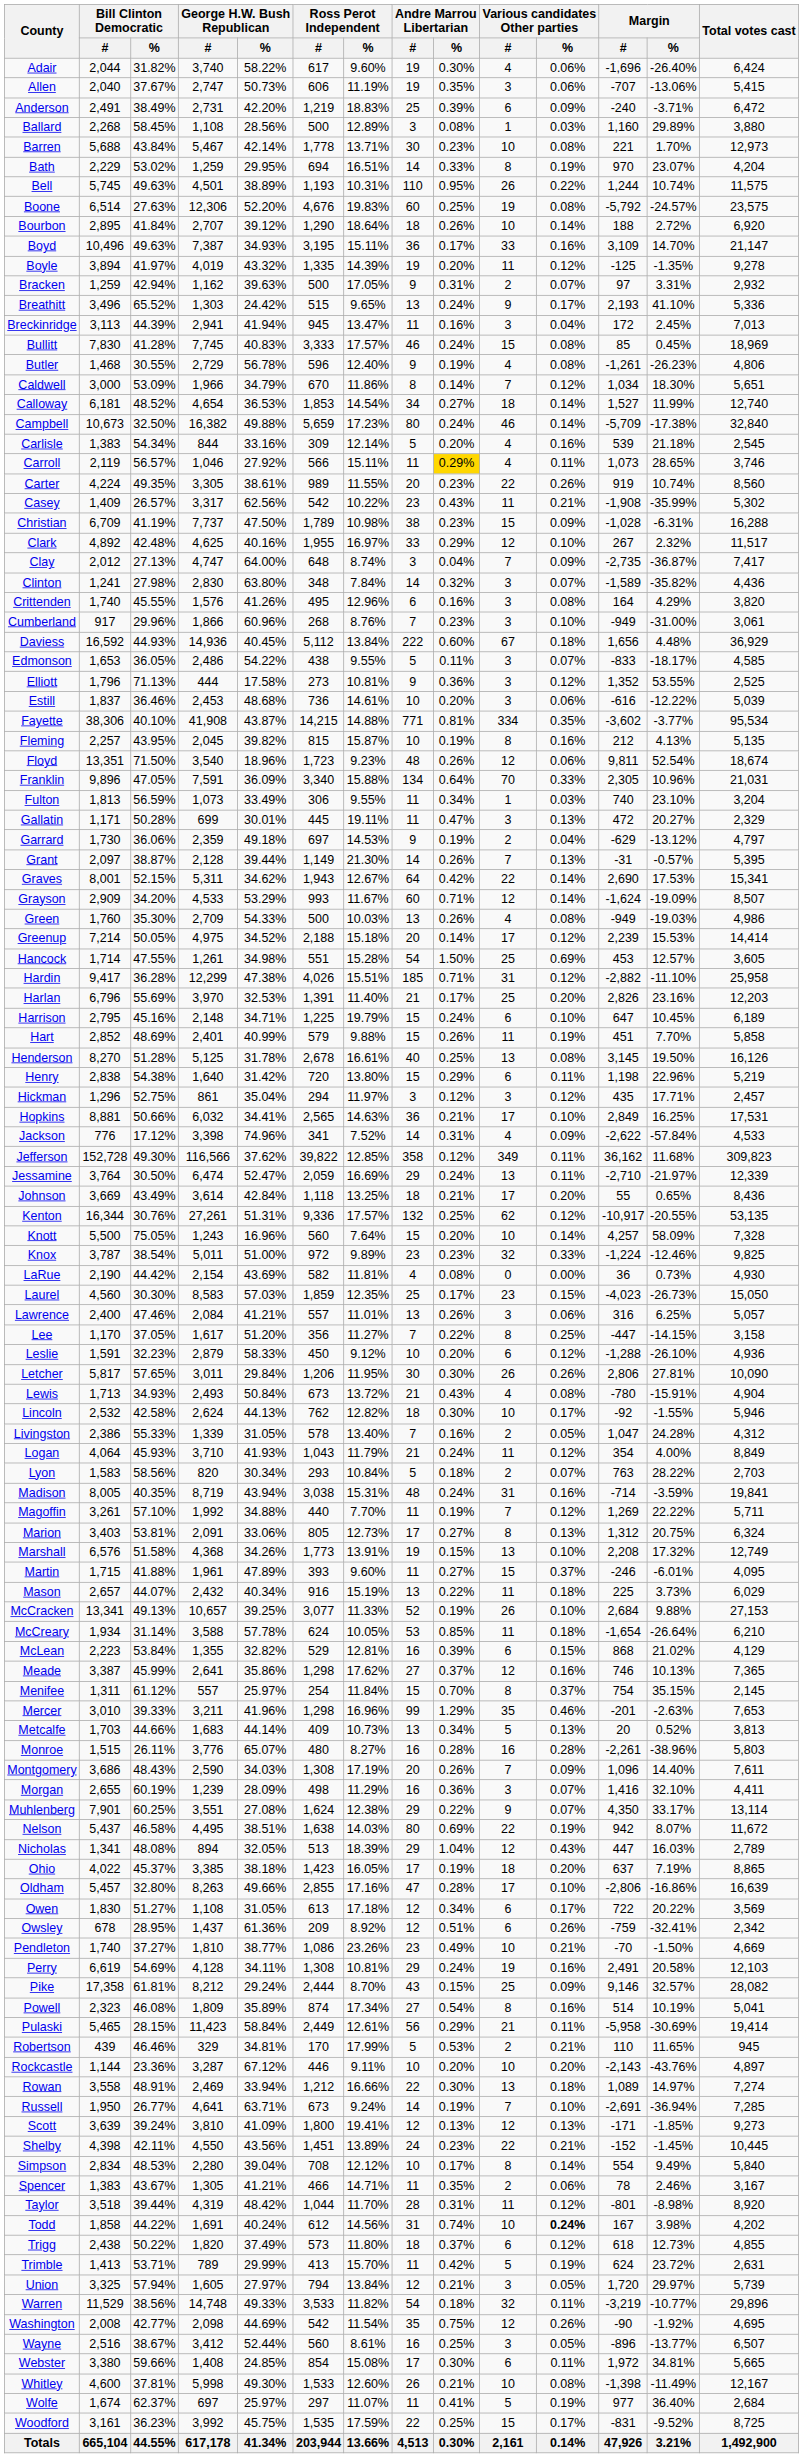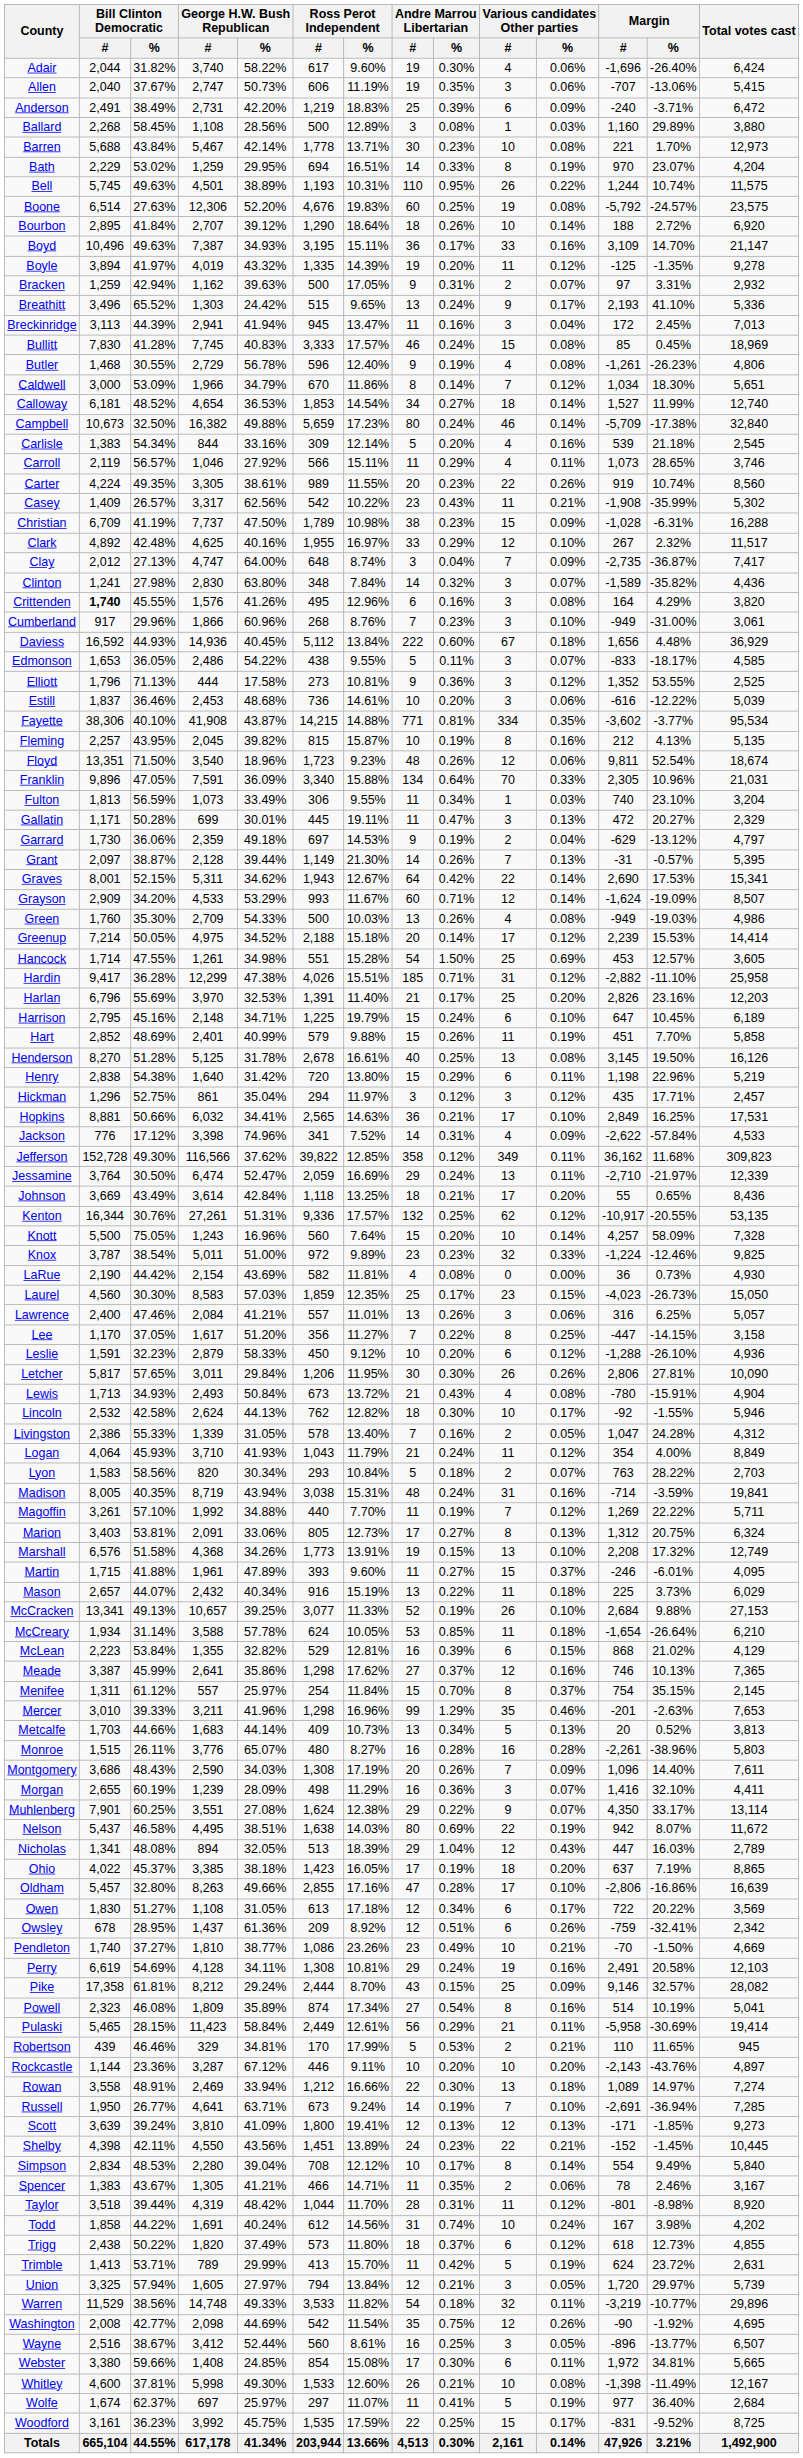(457, 463) gold background -> (457, 463) no background
(105, 602) normal -> (105, 602) bold
(568, 2225) bold -> (568, 2225) normal
